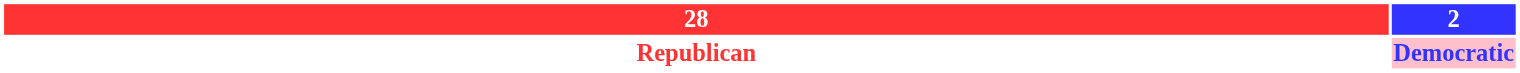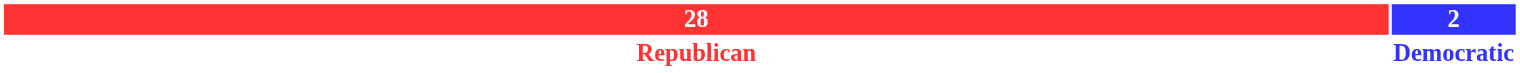(1454, 52) pink background -> (1454, 52) no background
